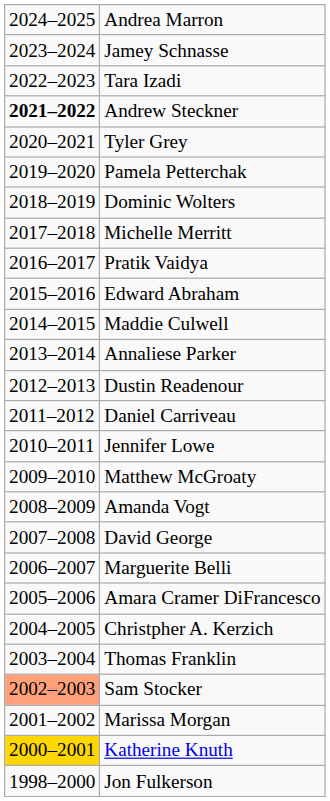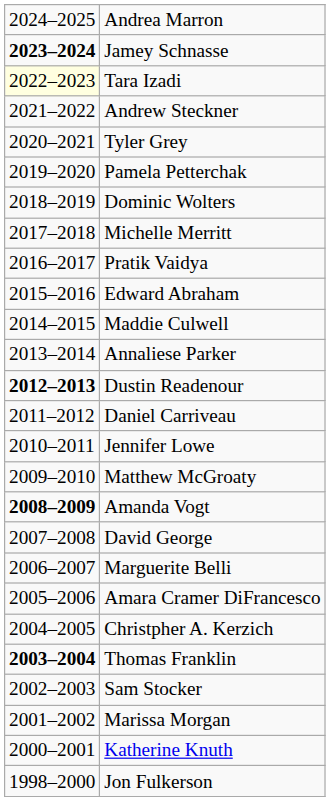(52, 50) normal -> (52, 50) bold
(52, 80) no background -> (52, 80) lightyellow background
(52, 111) bold -> (52, 111) normal
(52, 385) normal -> (52, 385) bold
(52, 506) normal -> (52, 506) bold
(52, 659) normal -> (52, 659) bold
(52, 689) lightsalmon background -> (52, 689) no background
(52, 750) gold background -> (52, 750) no background
